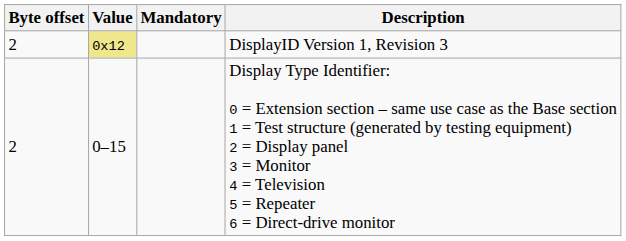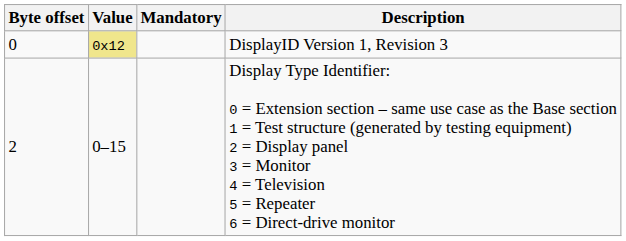(13, 44) 2 -> (13, 44) 0
